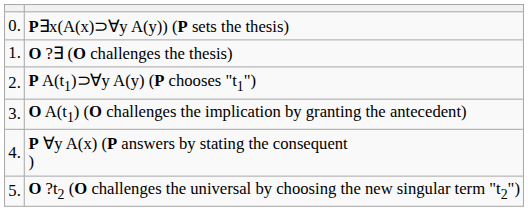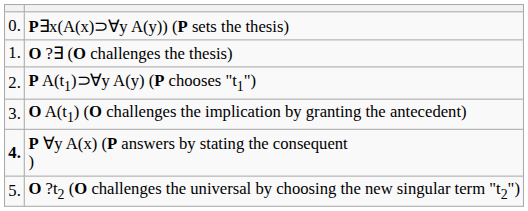(15, 152) normal -> (15, 152) bold
